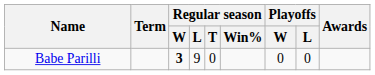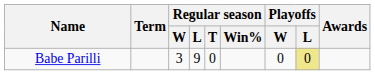(179, 59) bold -> (179, 59) normal
(307, 59) no background -> (307, 59) khaki background
